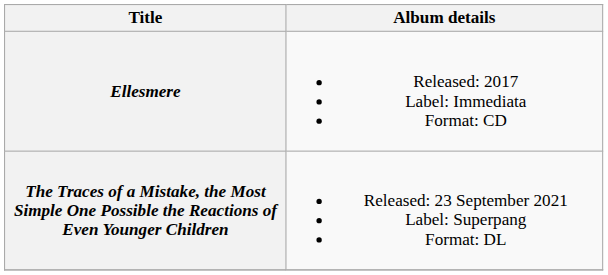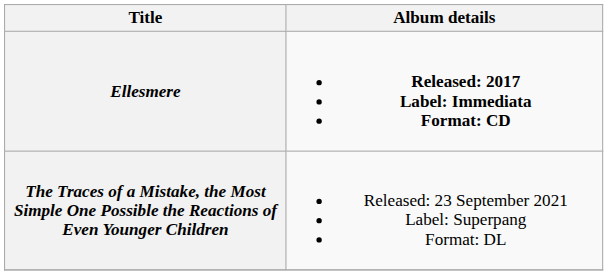(444, 101) normal -> (444, 101) bold
